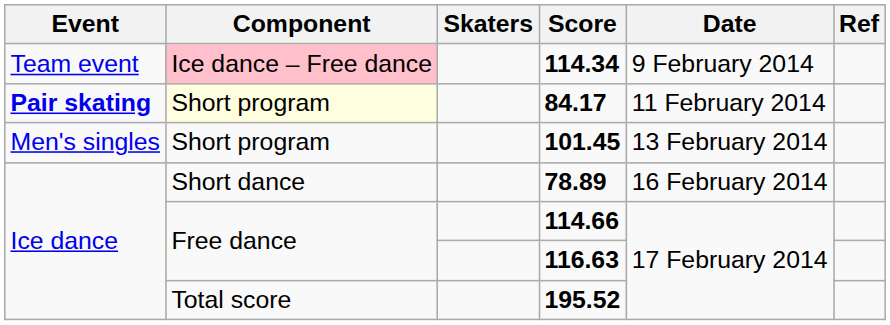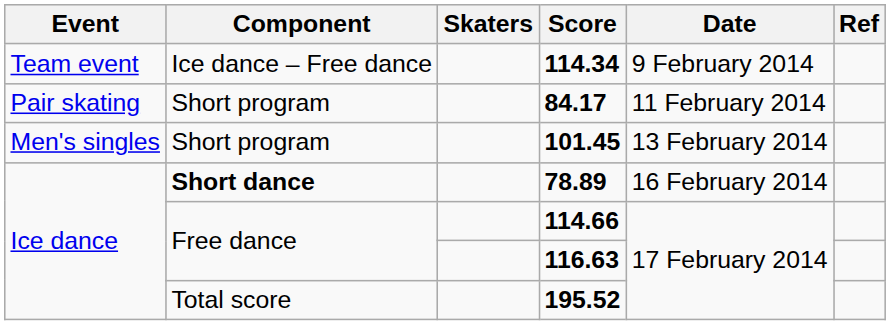(302, 63) pink background -> (302, 63) no background
(81, 102) bold -> (75, 102) normal
(251, 102) lightyellow background -> (251, 102) no background
(238, 181) normal -> (243, 181) bold
